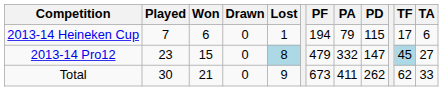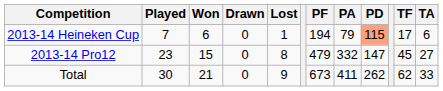(375, 34) no background -> (375, 34) lightsalmon background
(284, 55) lightblue background -> (284, 55) no background
(405, 55) lightblue background -> (405, 55) no background
